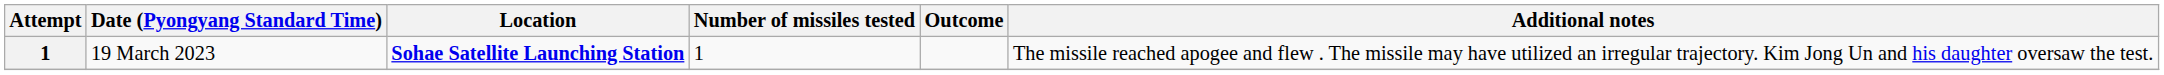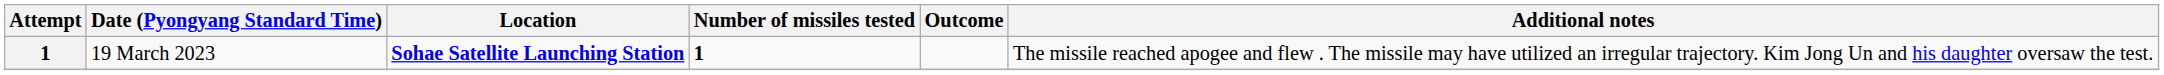(699, 52) normal -> (699, 52) bold
